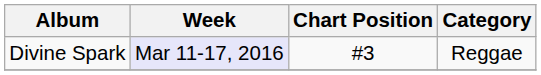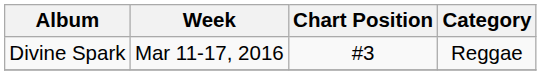(209, 53) lavender background -> (209, 53) no background
